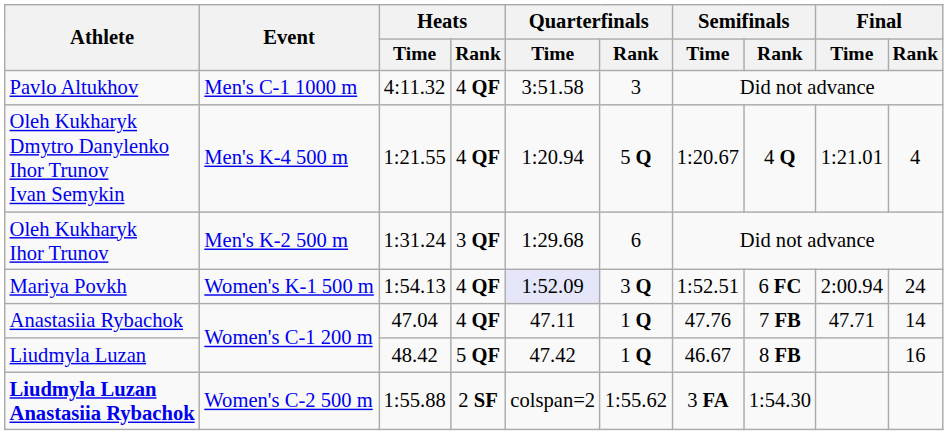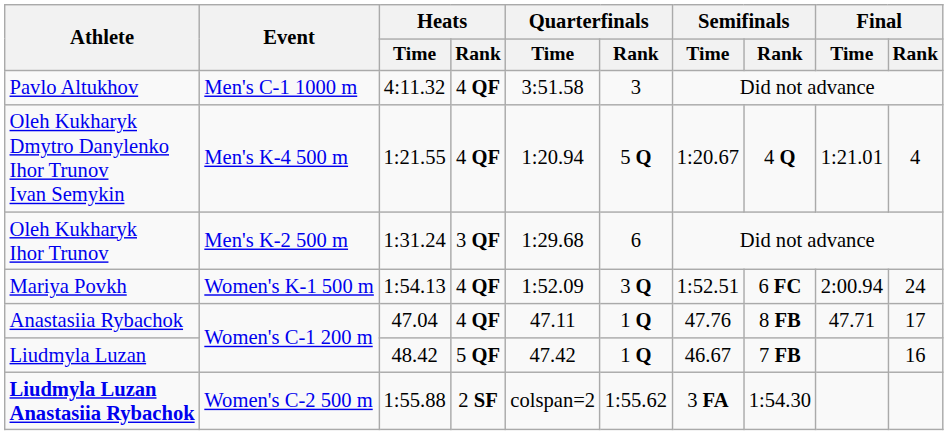(553, 287) lavender background -> (553, 287) no background
(780, 321) 7 FB -> (780, 321) 8 FB
(915, 321) 14 -> (915, 321) 17
(780, 355) 8 FB -> (780, 355) 7 FB
